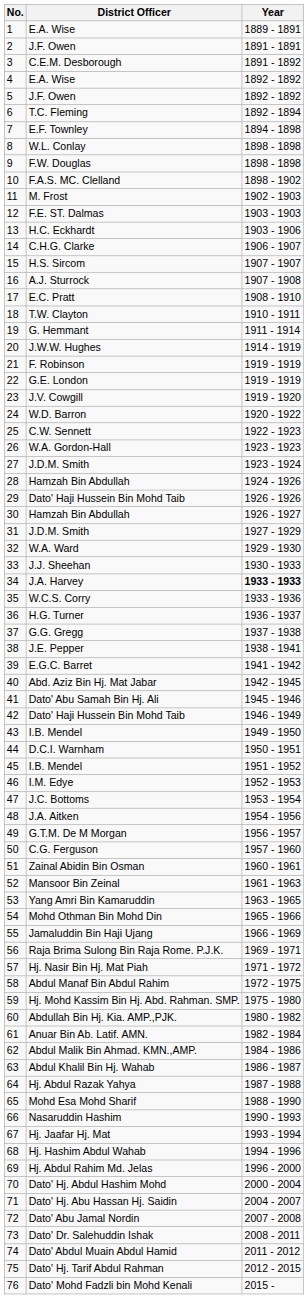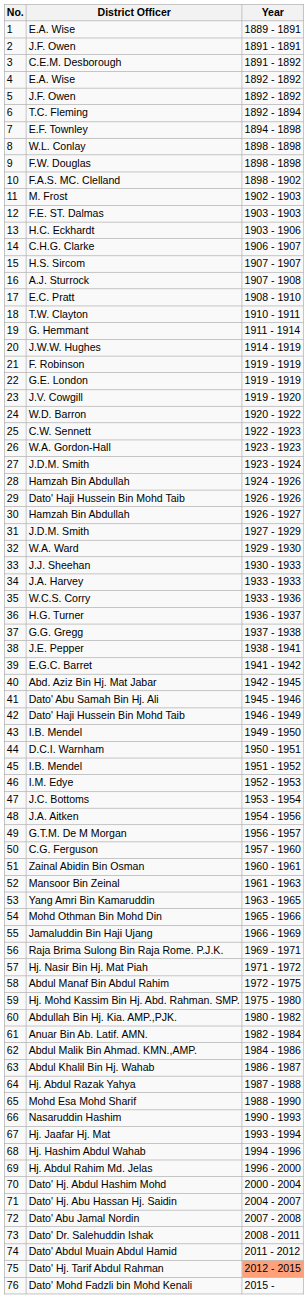(273, 582) bold -> (273, 582) normal
(273, 1268) no background -> (273, 1268) lightsalmon background
